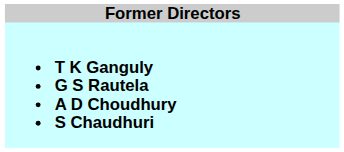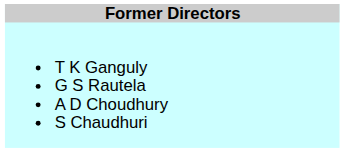(173, 95) bold -> (173, 95) normal
